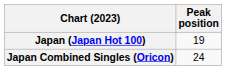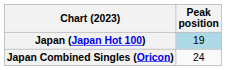(199, 40) no background -> (199, 40) lightblue background
